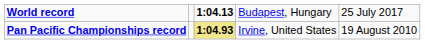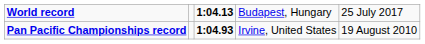(215, 30) khaki background -> (215, 30) no background
